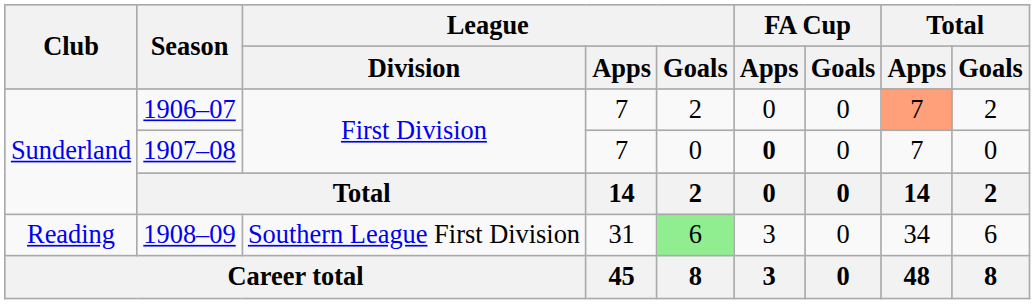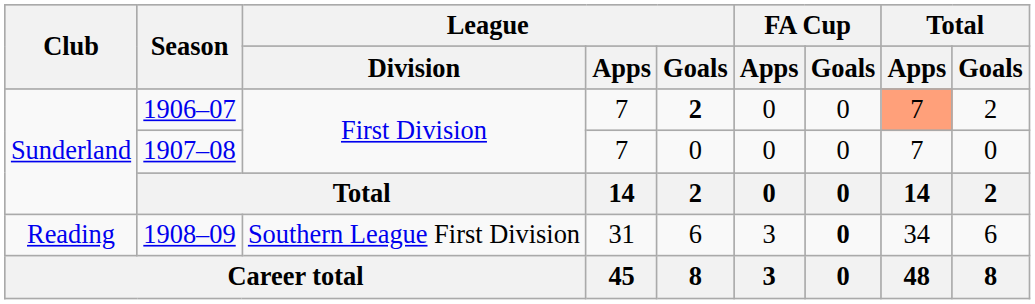(695, 109) normal -> (695, 109) bold
(769, 151) bold -> (769, 151) normal
(695, 234) lightgreen background -> (695, 234) no background
(843, 234) normal -> (843, 234) bold
